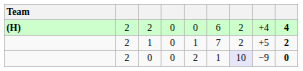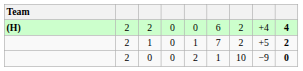(241, 58) lavender background -> (241, 58) no background
